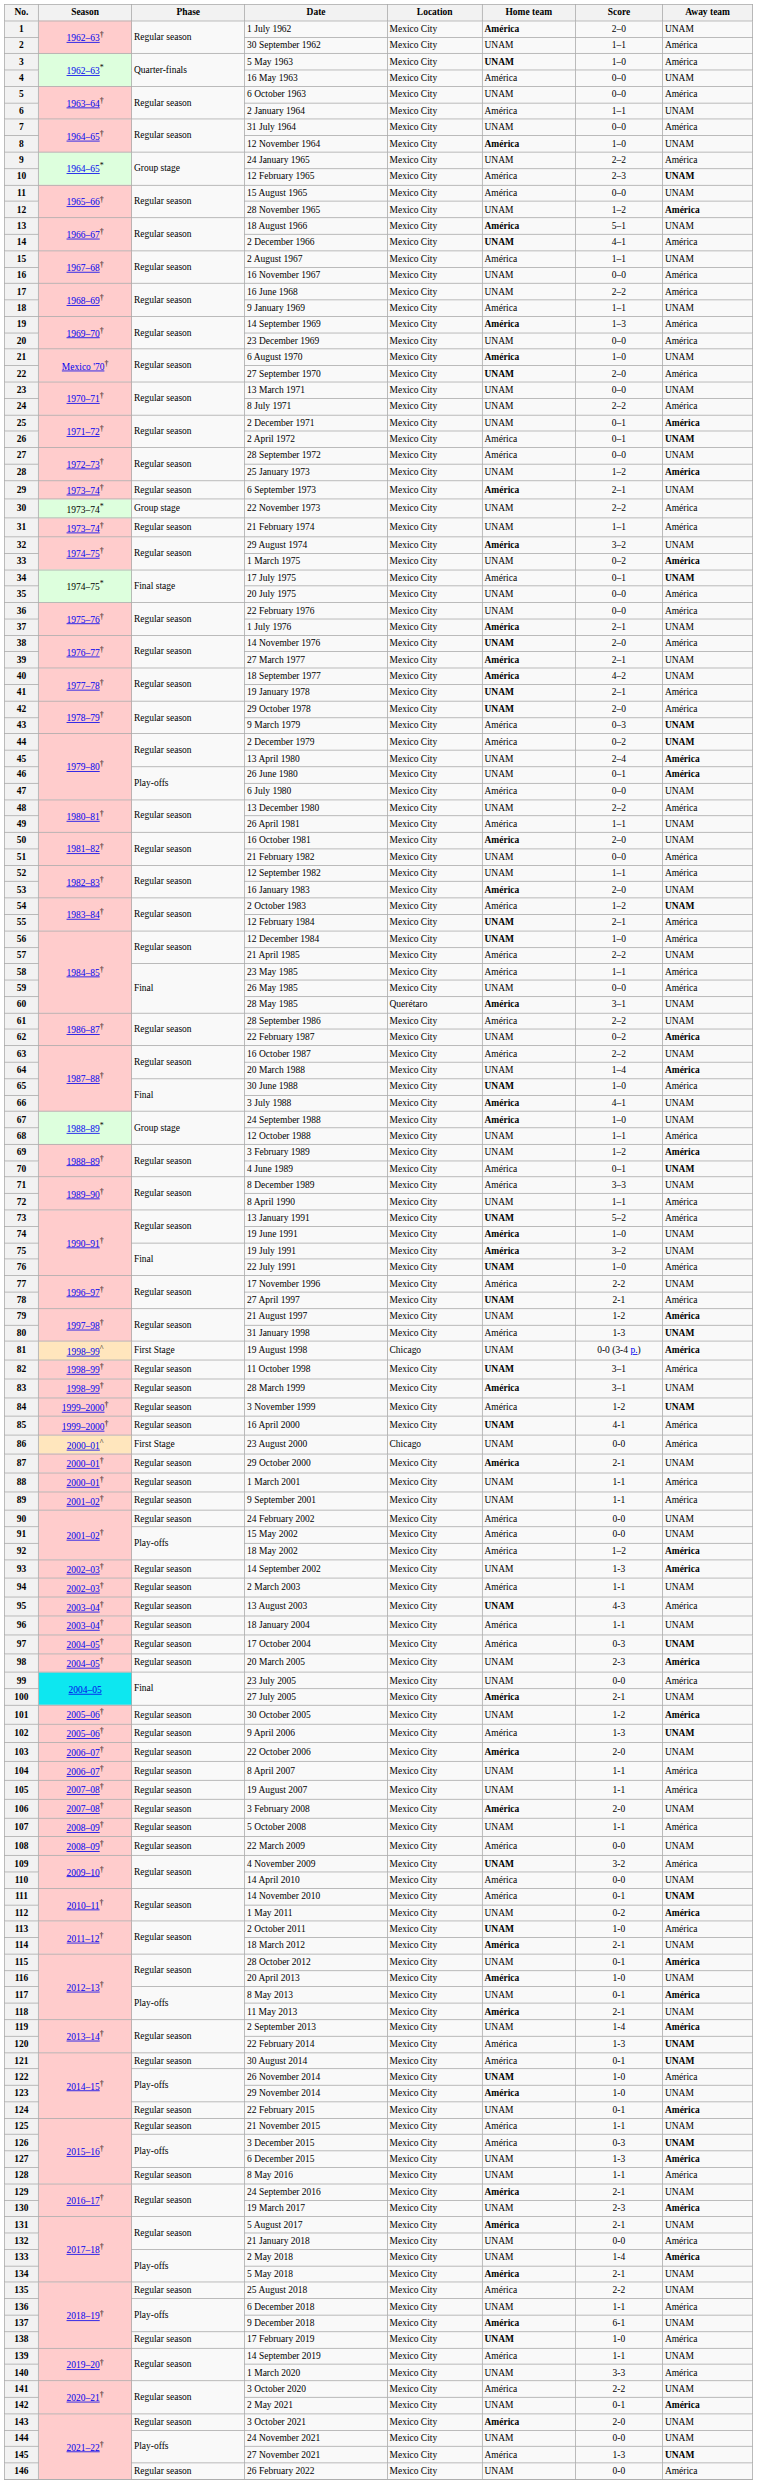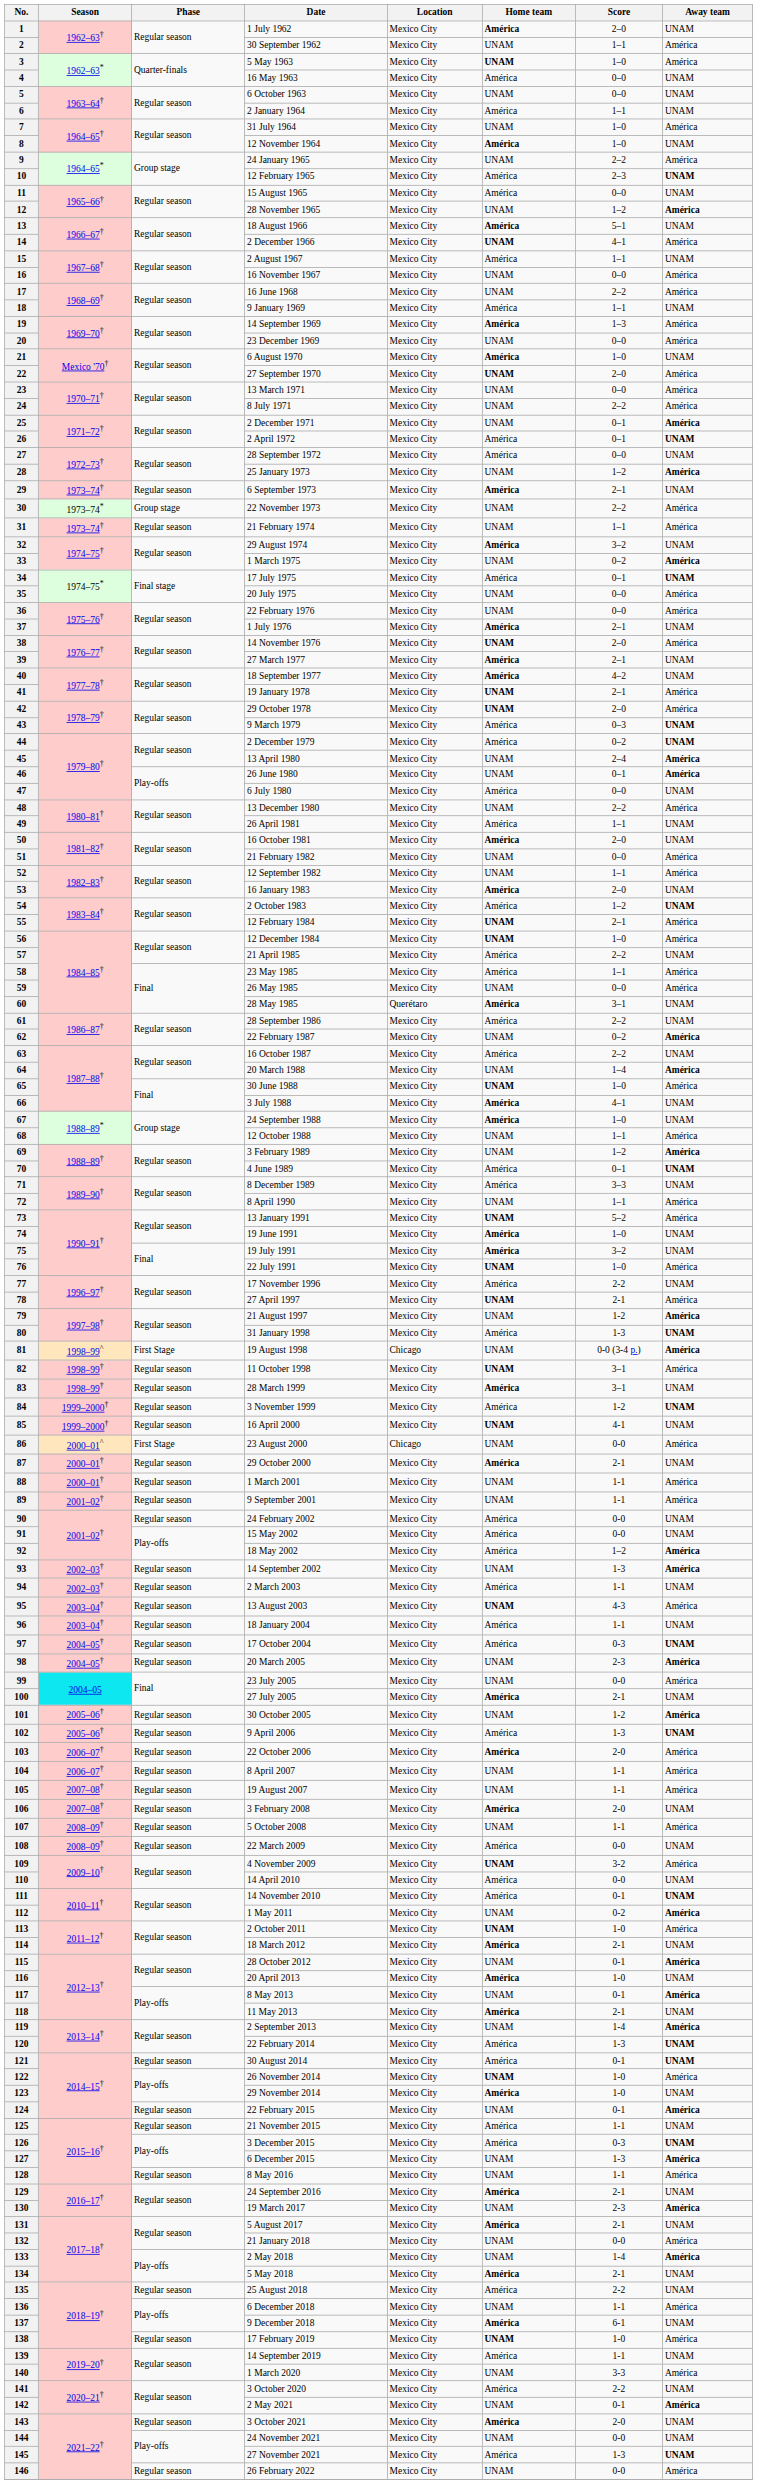(681, 94) América -> (679, 94) UNAM
(619, 127) 0–0 -> (619, 127) 1–0
(679, 390) UNAM -> (681, 390) América
(681, 1425) América -> (679, 1425) UNAM
(679, 1752) UNAM -> (681, 1752) América
